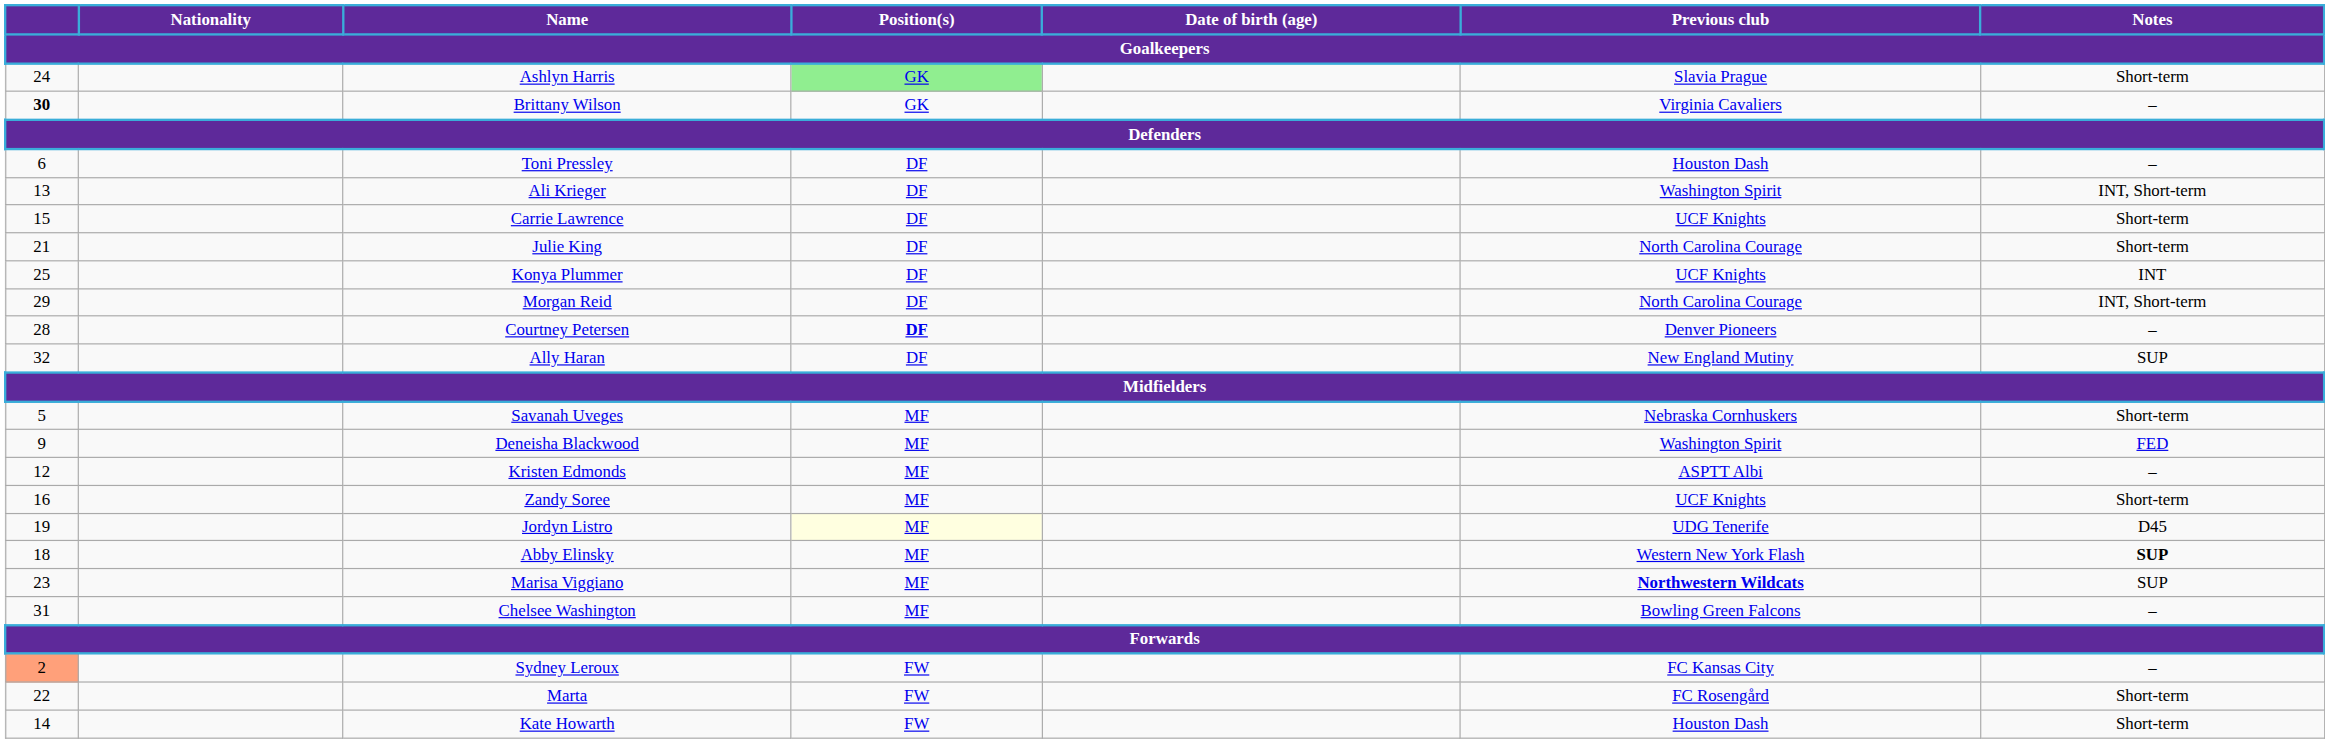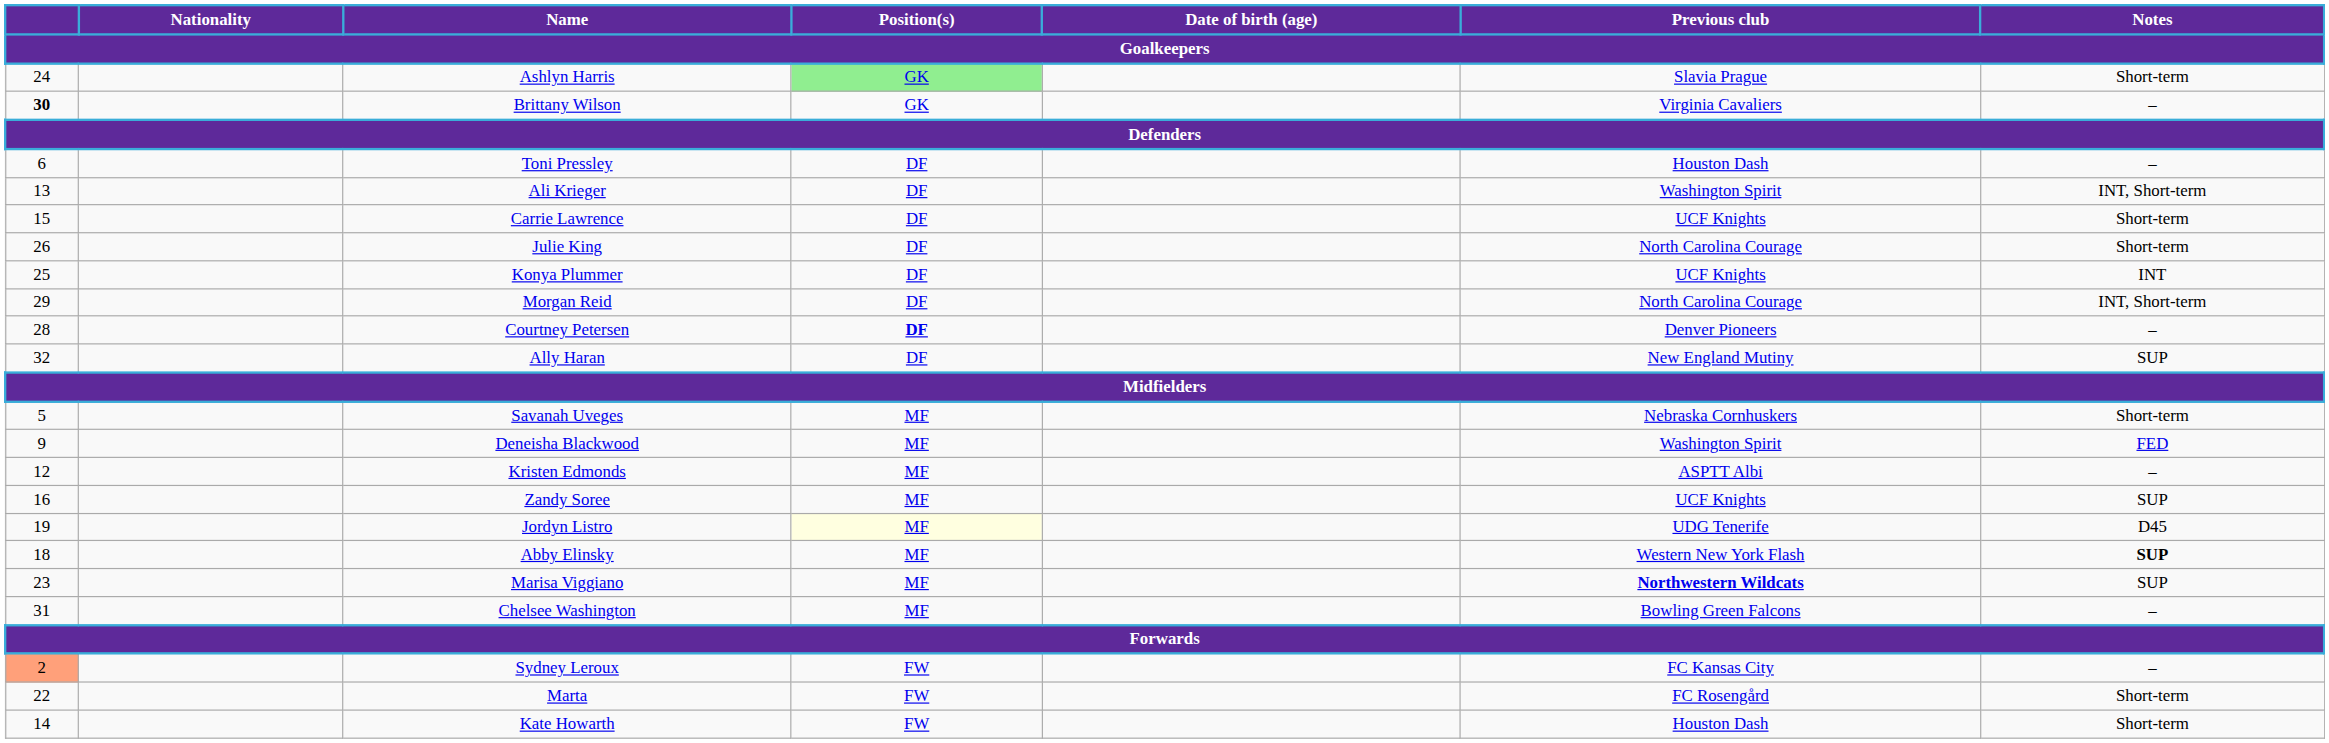(42, 246) 21 -> (42, 246) 26
(2152, 499) Short-term -> (2152, 499) SUP
